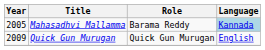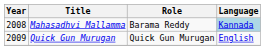(16, 25) 2005 -> (16, 25) 2008
